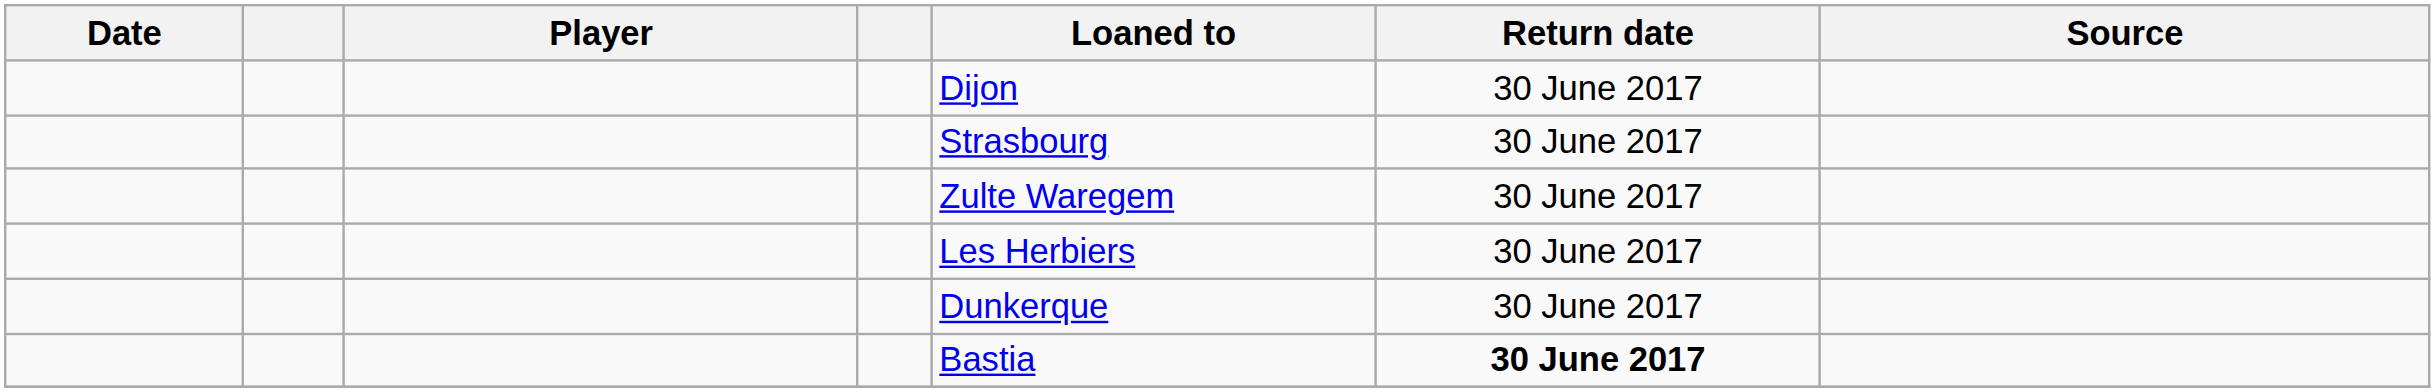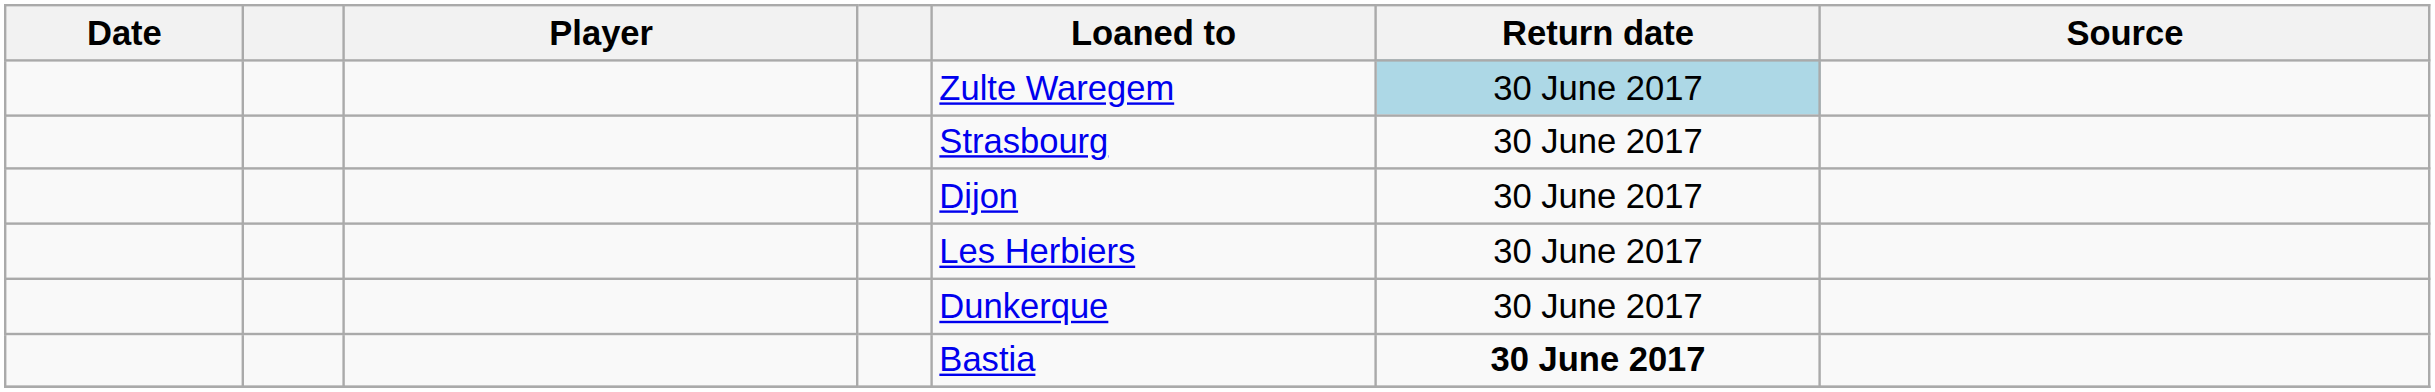(979, 87) Dijon -> (1057, 87) Zulte Waregem
(1598, 87) no background -> (1598, 87) lightblue background
(1057, 197) Zulte Waregem -> (979, 197) Dijon
